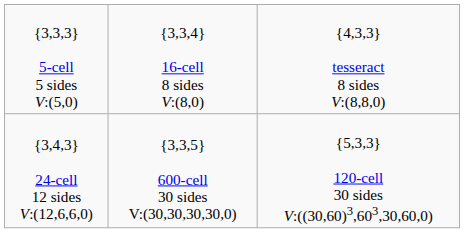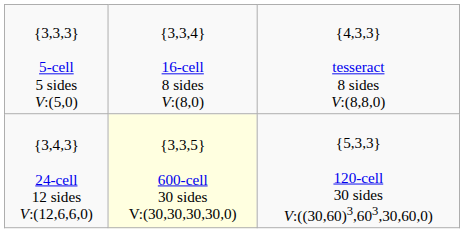(183, 179) no background -> (183, 179) lightyellow background
